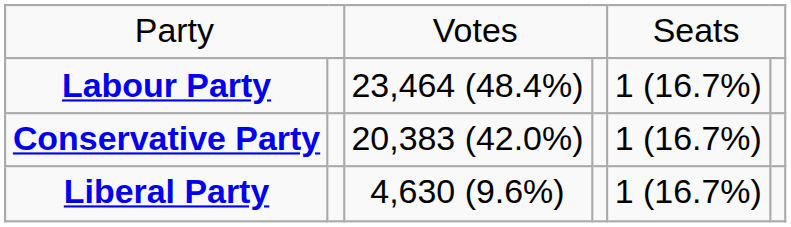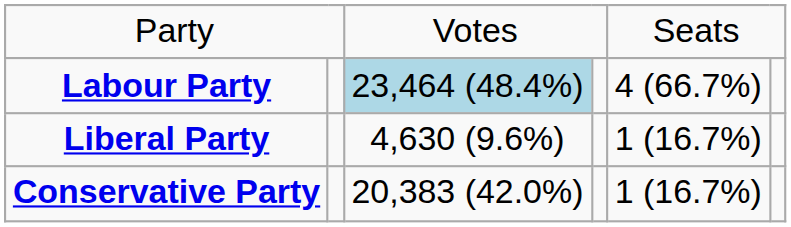(467, 85) no background -> (467, 85) lightblue background
(688, 85) 1 (16.7%) -> (688, 85) 4 (66.7%)
rows swapped: (167, 138) <-> (167, 192)
